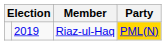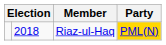(27, 31) 2019 -> (27, 31) 2018
